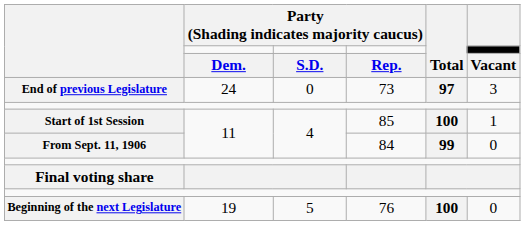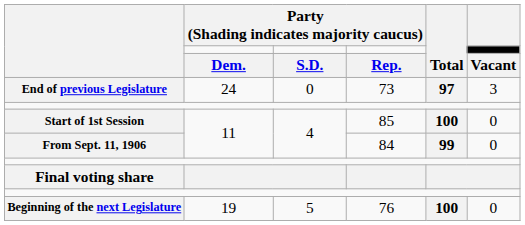(493, 121) 1 -> (493, 121) 0
